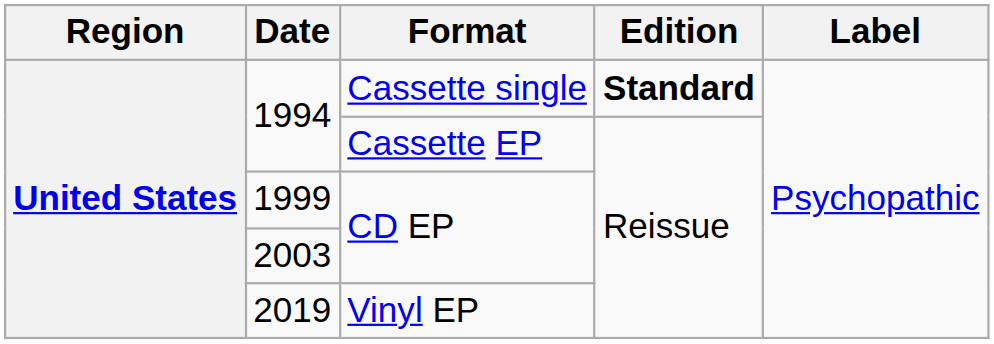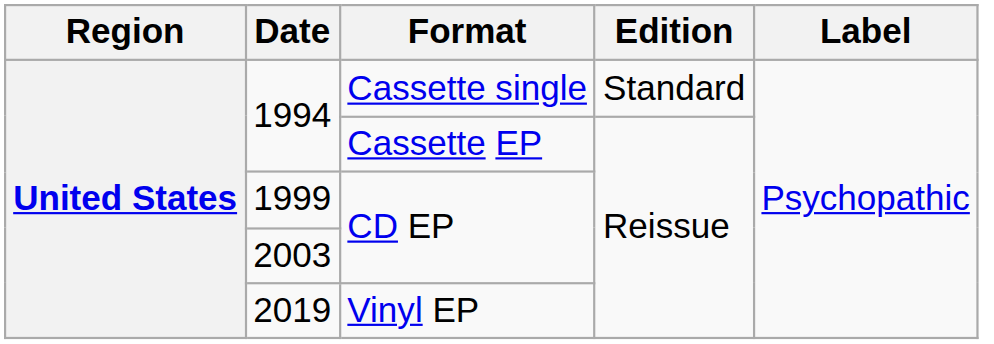(679, 87) bold -> (674, 87) normal
